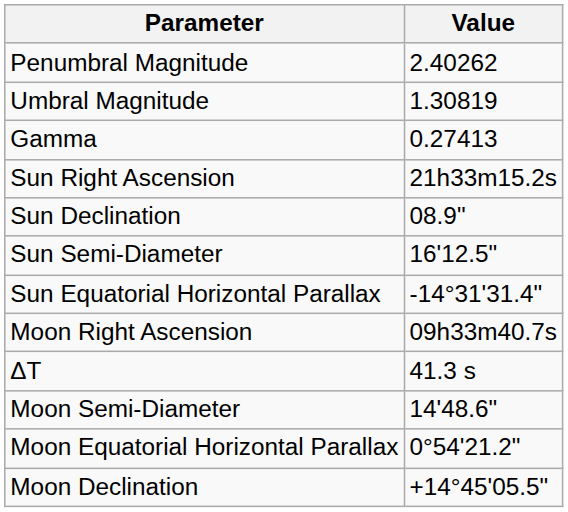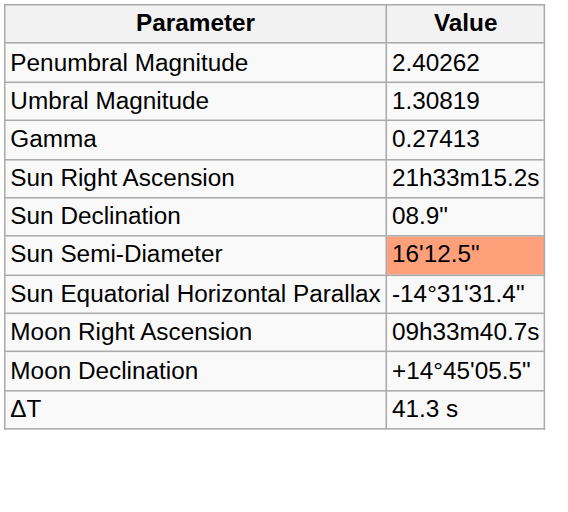(453, 255) no background -> (436, 255) lightsalmon background
rows swapped: (104, 486) <-> (26, 370)
- row: (125, 409)
- row: (204, 448)
